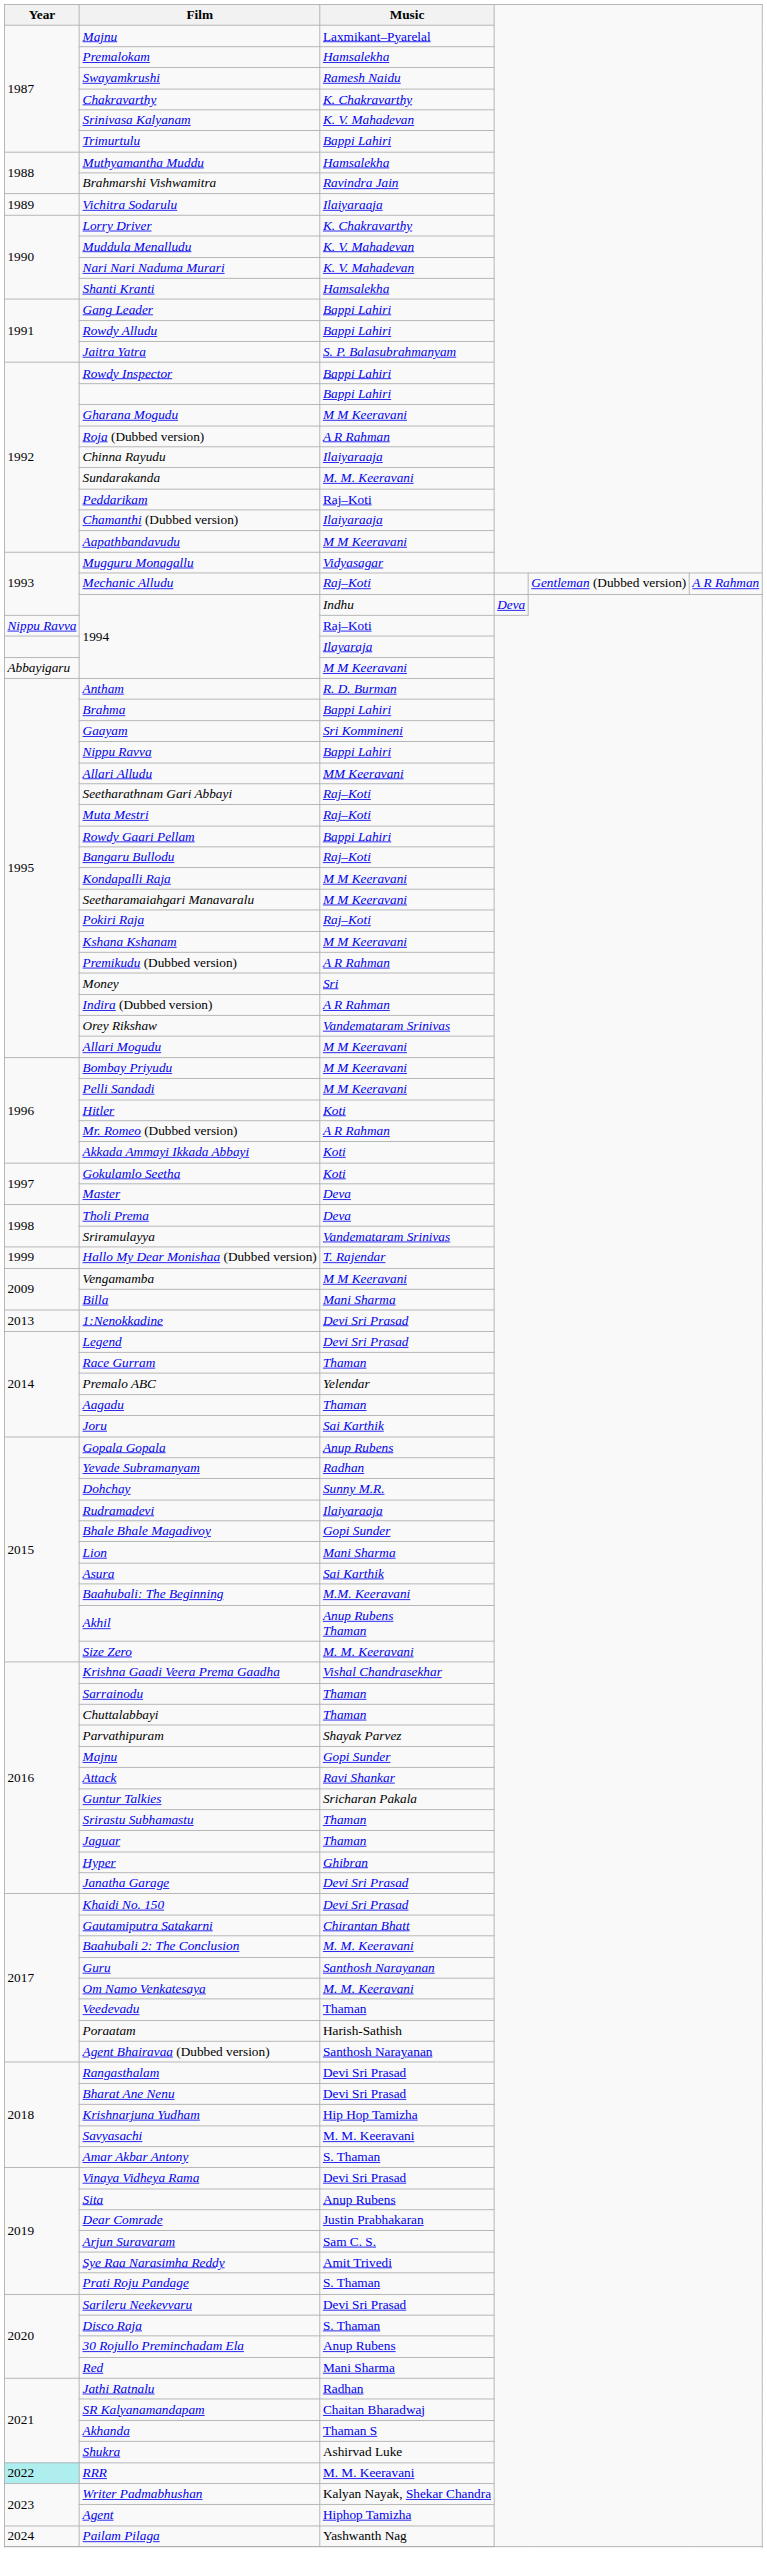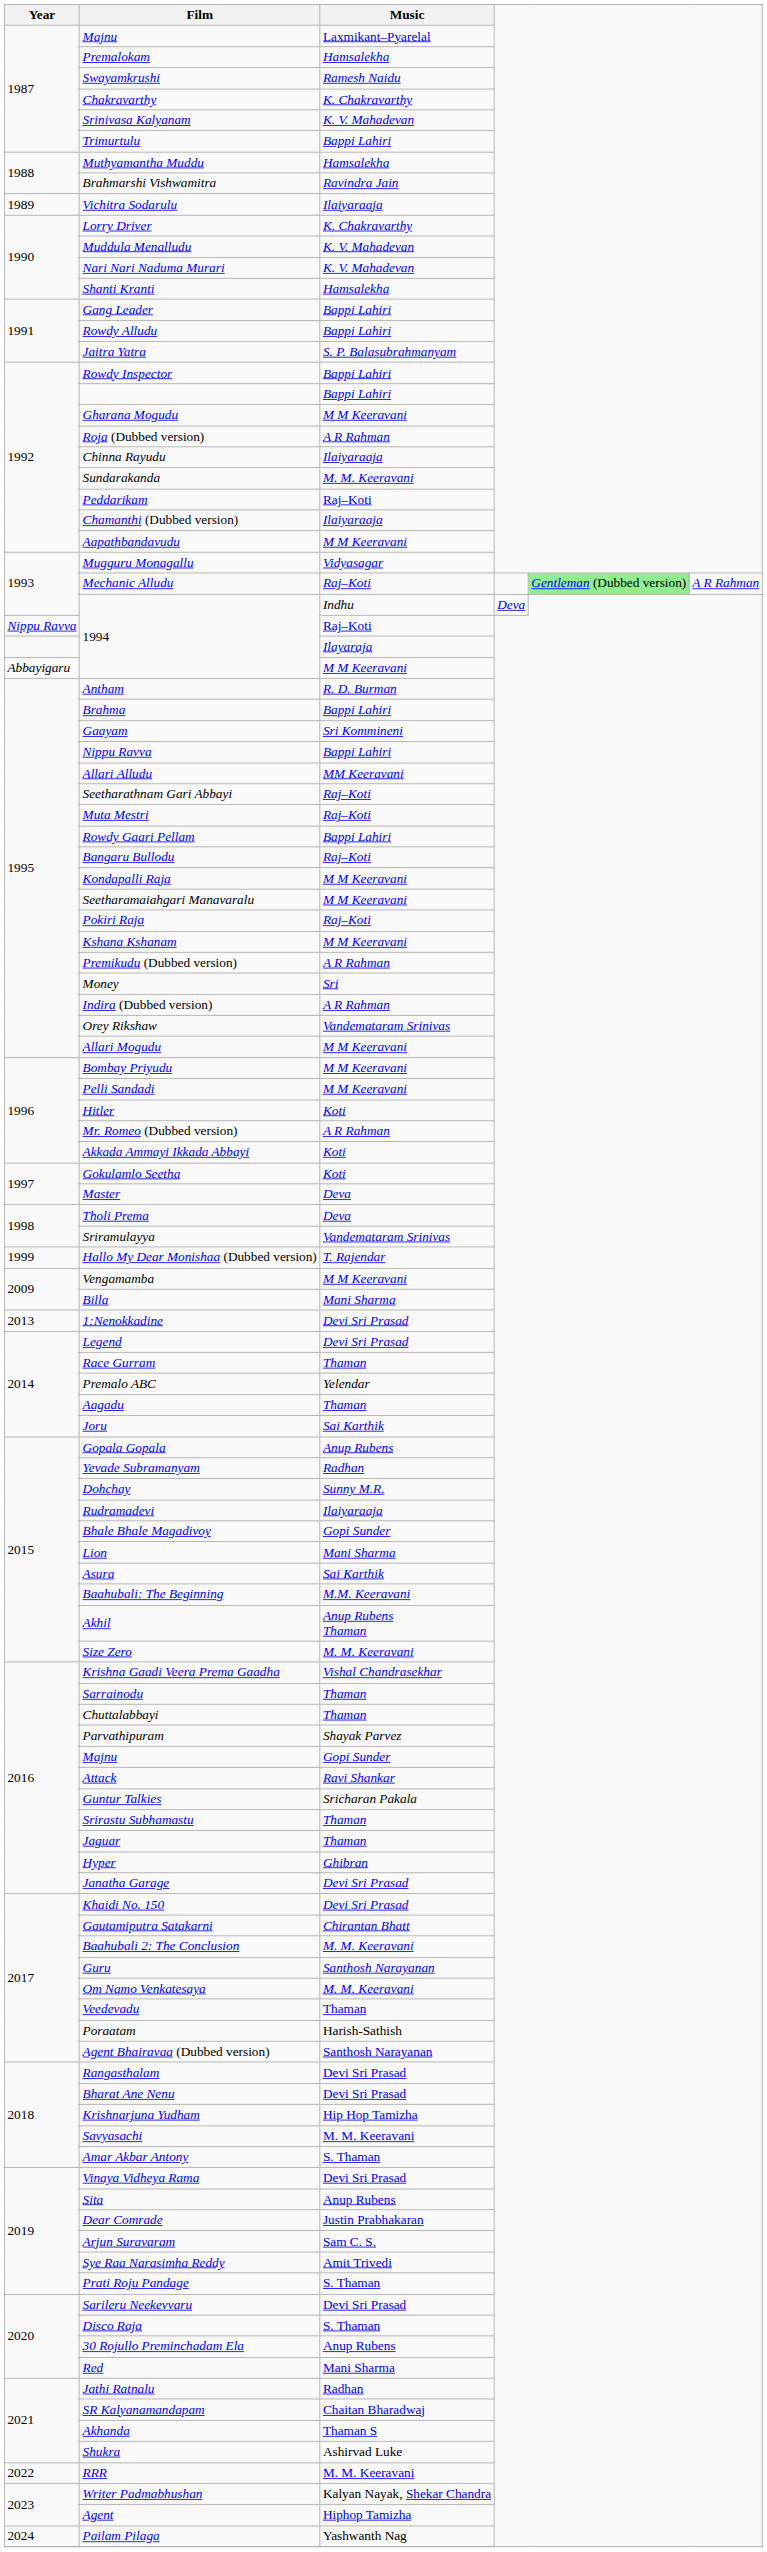(609, 583) no background -> (609, 583) lightgreen background
(21, 2473) paleturquoise background -> (21, 2473) no background
